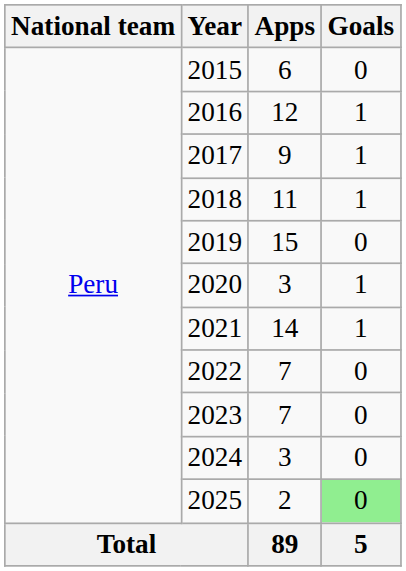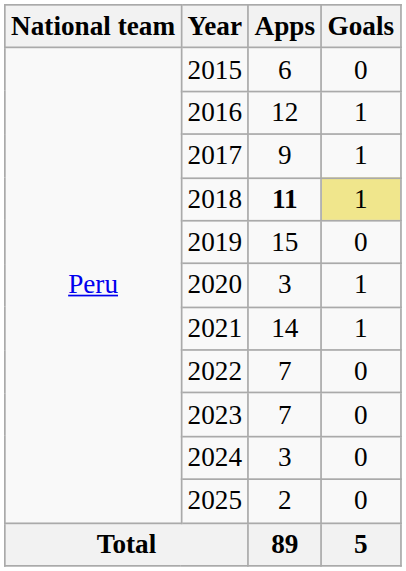(285, 198) normal -> (285, 198) bold
(361, 198) no background -> (361, 198) khaki background
(361, 500) lightgreen background -> (361, 500) no background
